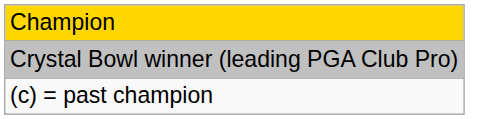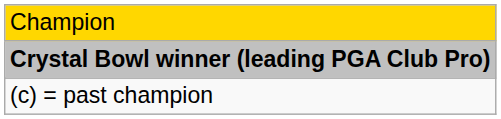(234, 59) normal -> (250, 59) bold
